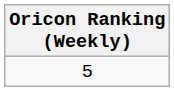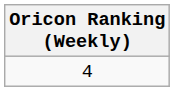(87, 72) 5 -> (87, 72) 4
